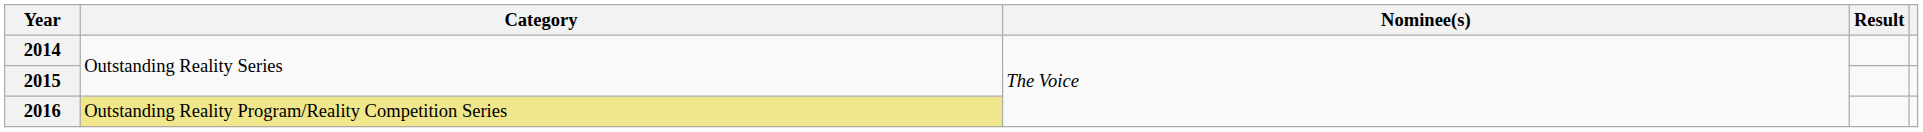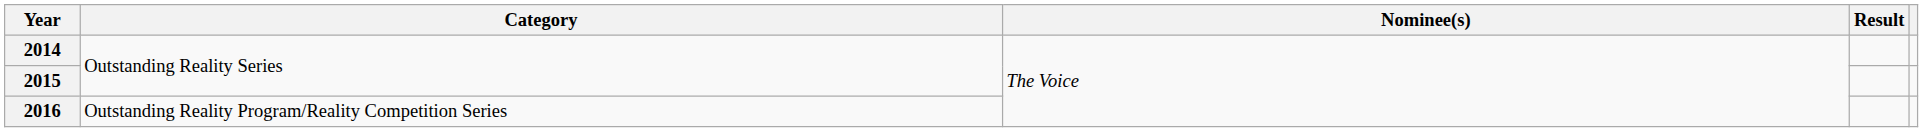(296, 111) khaki background -> (296, 111) no background
